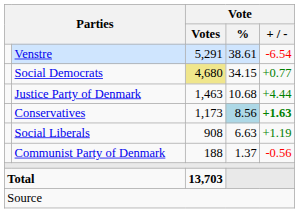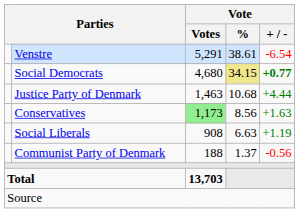(209, 73) khaki background -> (209, 73) no background
(243, 73) no background -> (243, 73) khaki background
(277, 73) normal -> (277, 73) bold
(209, 113) no background -> (209, 113) lightgreen background
(246, 113) lightblue background -> (246, 113) no background
(277, 113) bold -> (277, 113) normal
